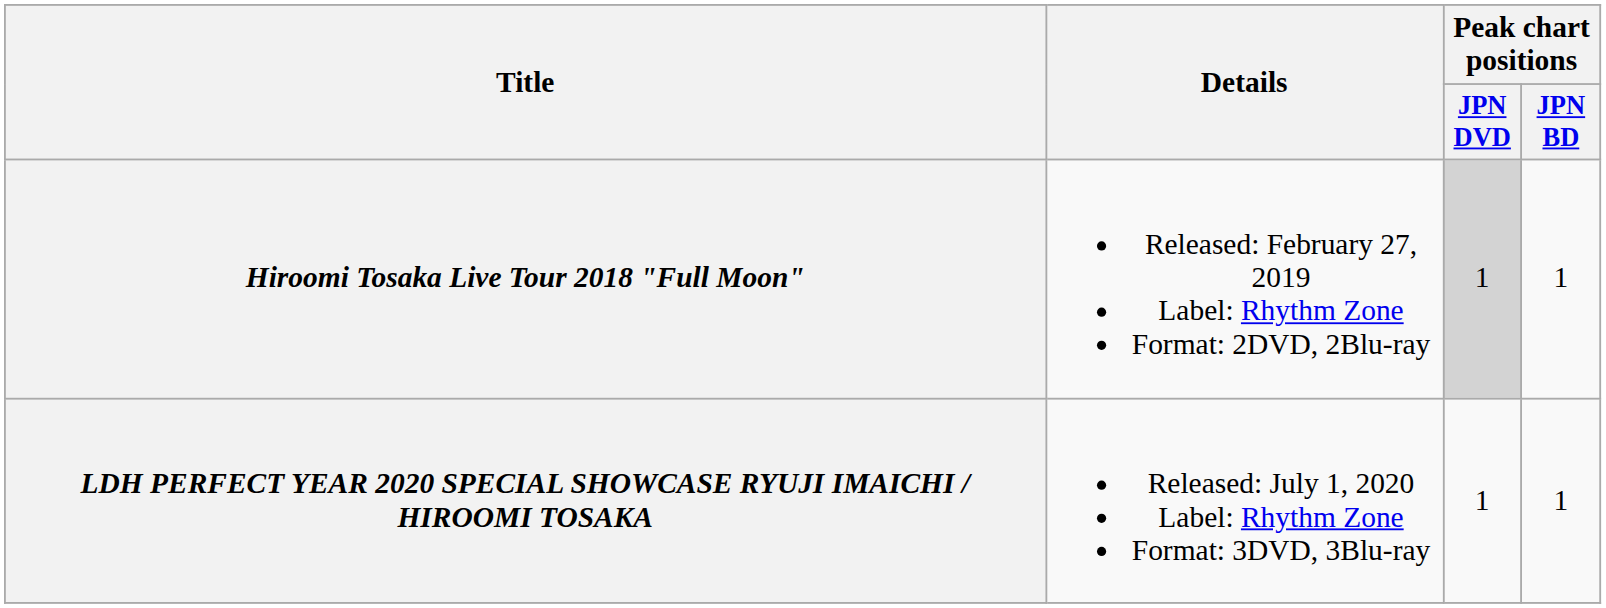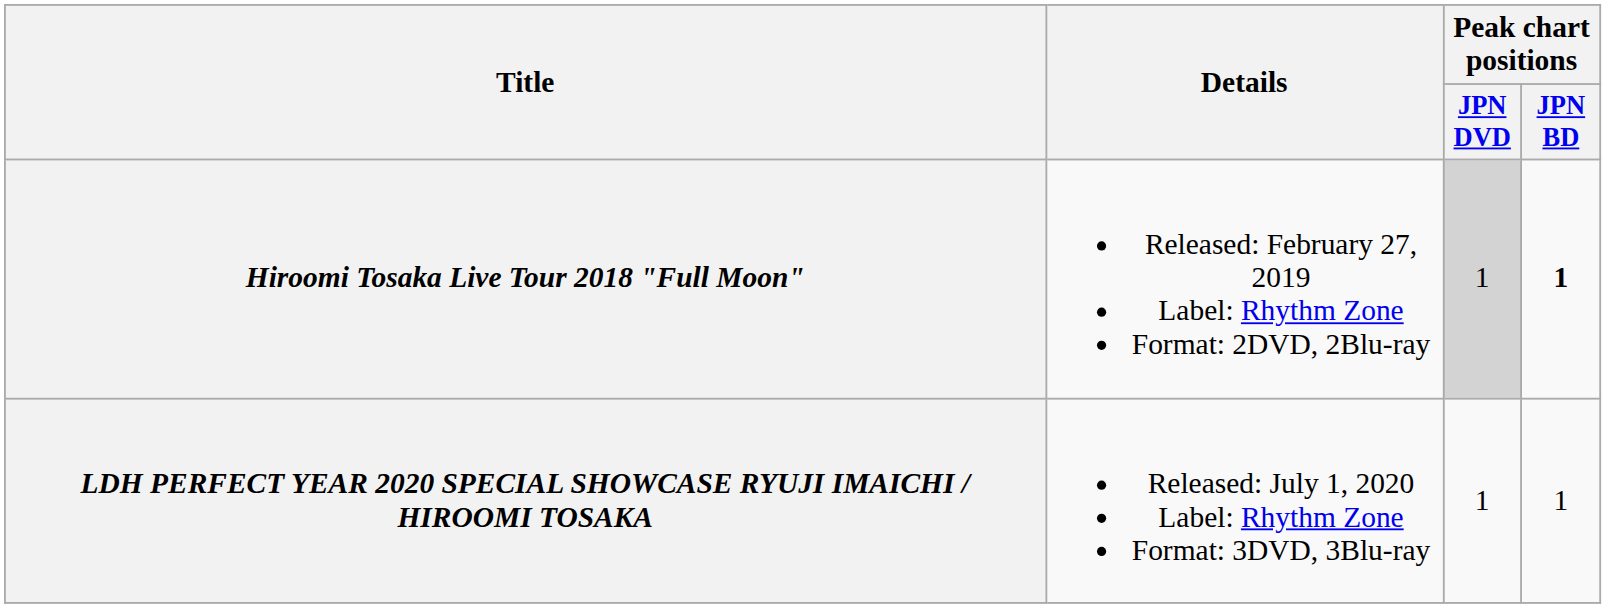(1561, 278) normal -> (1561, 278) bold
